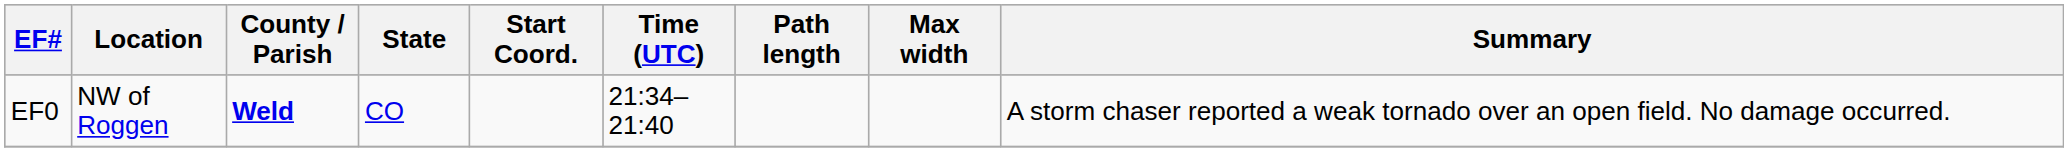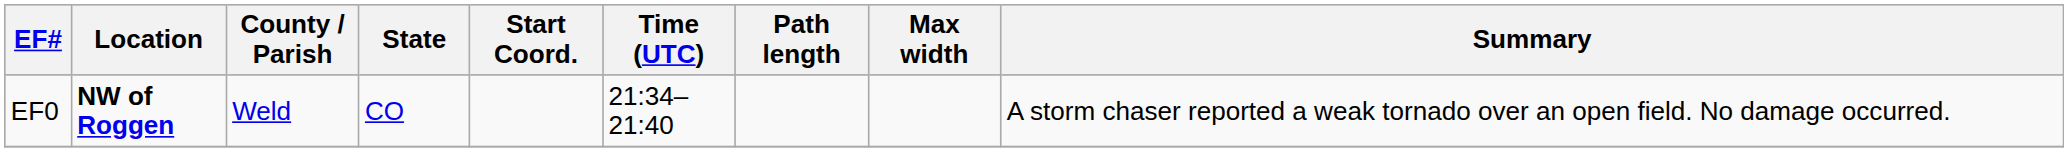(123, 110) normal -> (126, 110) bold
(263, 110) bold -> (262, 110) normal
